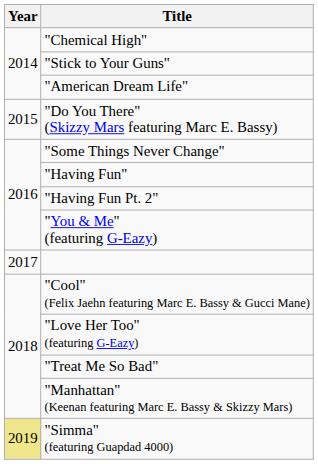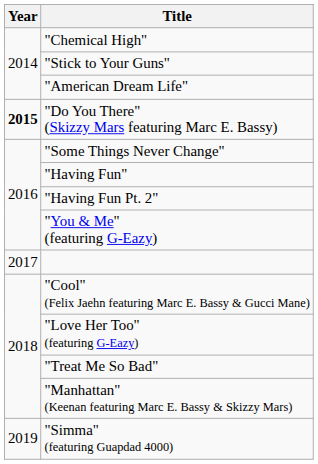(23, 119) normal -> (23, 119) bold
(23, 438) khaki background -> (23, 438) no background
